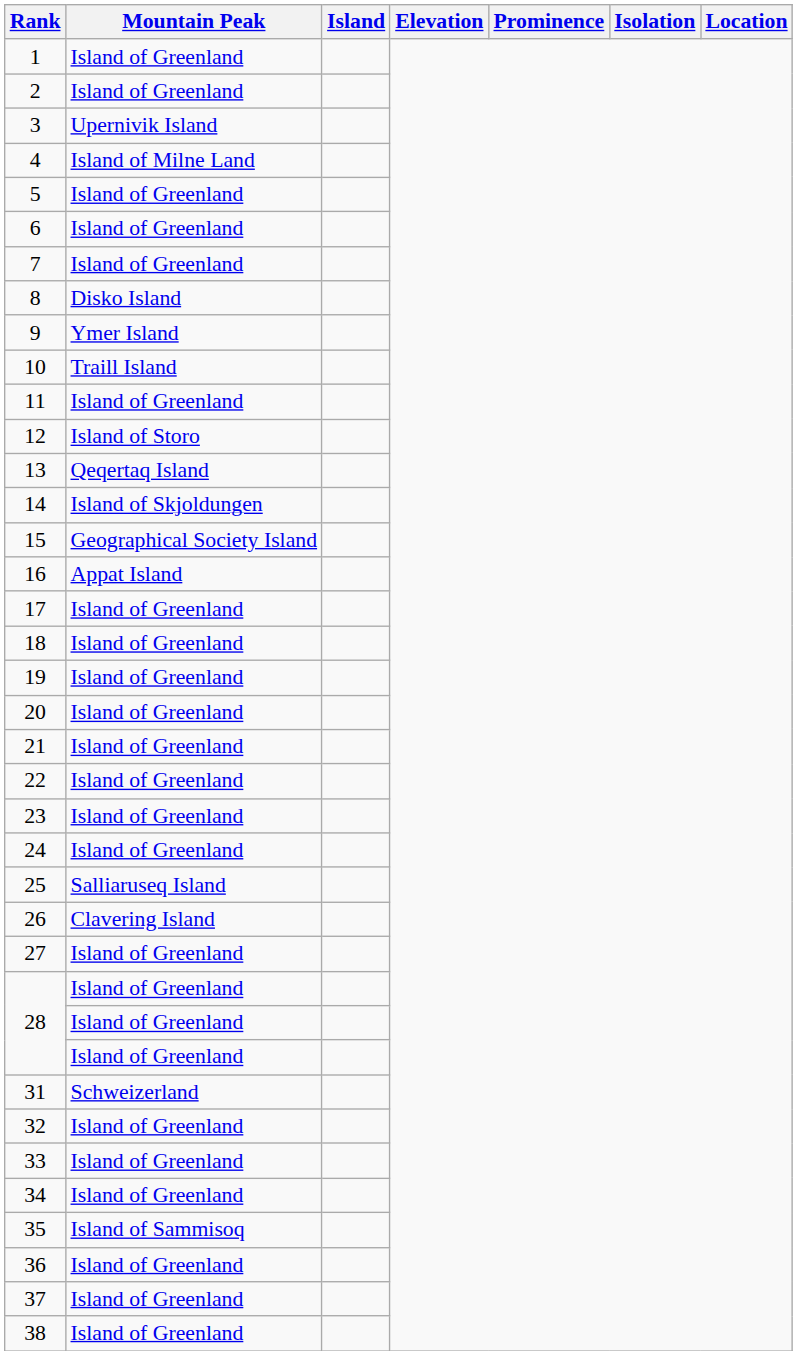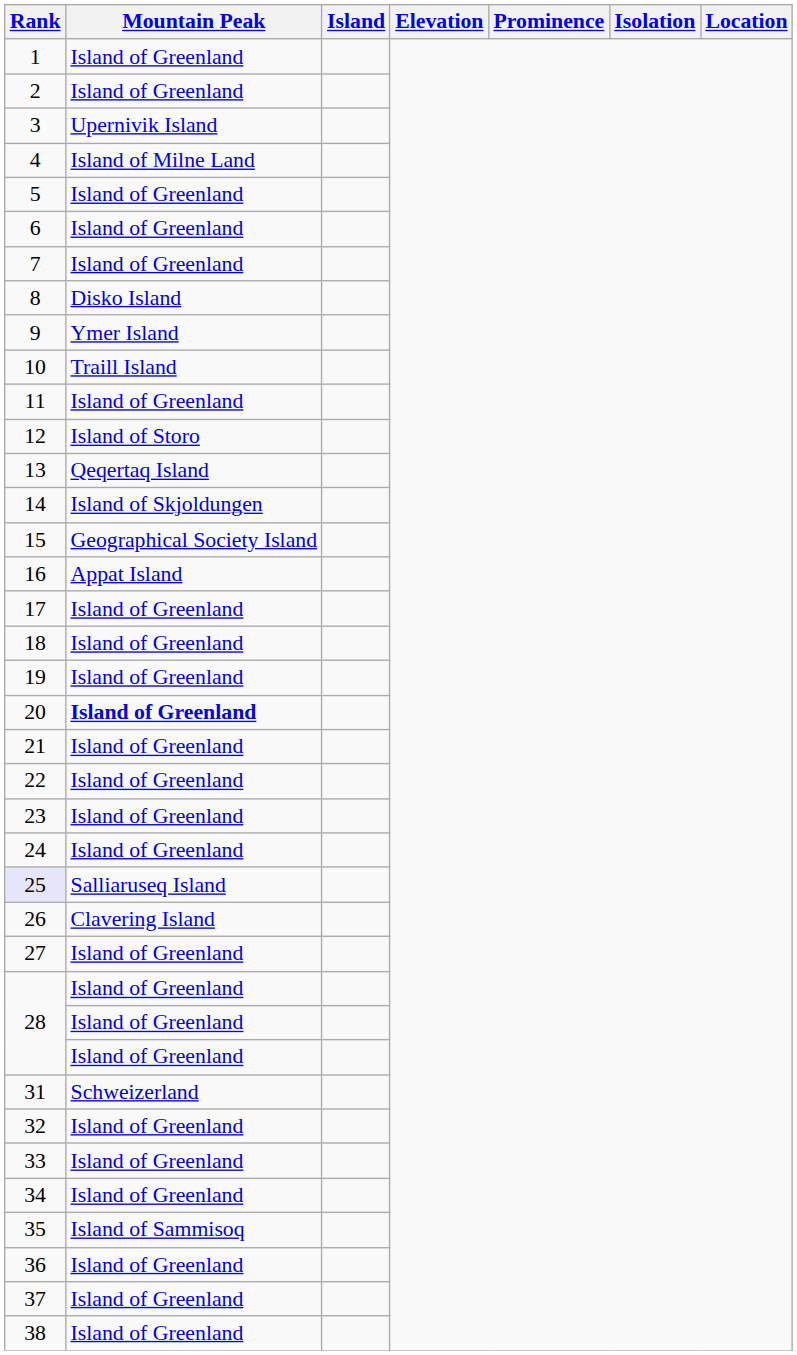(157, 711) normal -> (163, 711) bold
(35, 884) no background -> (35, 884) lavender background
